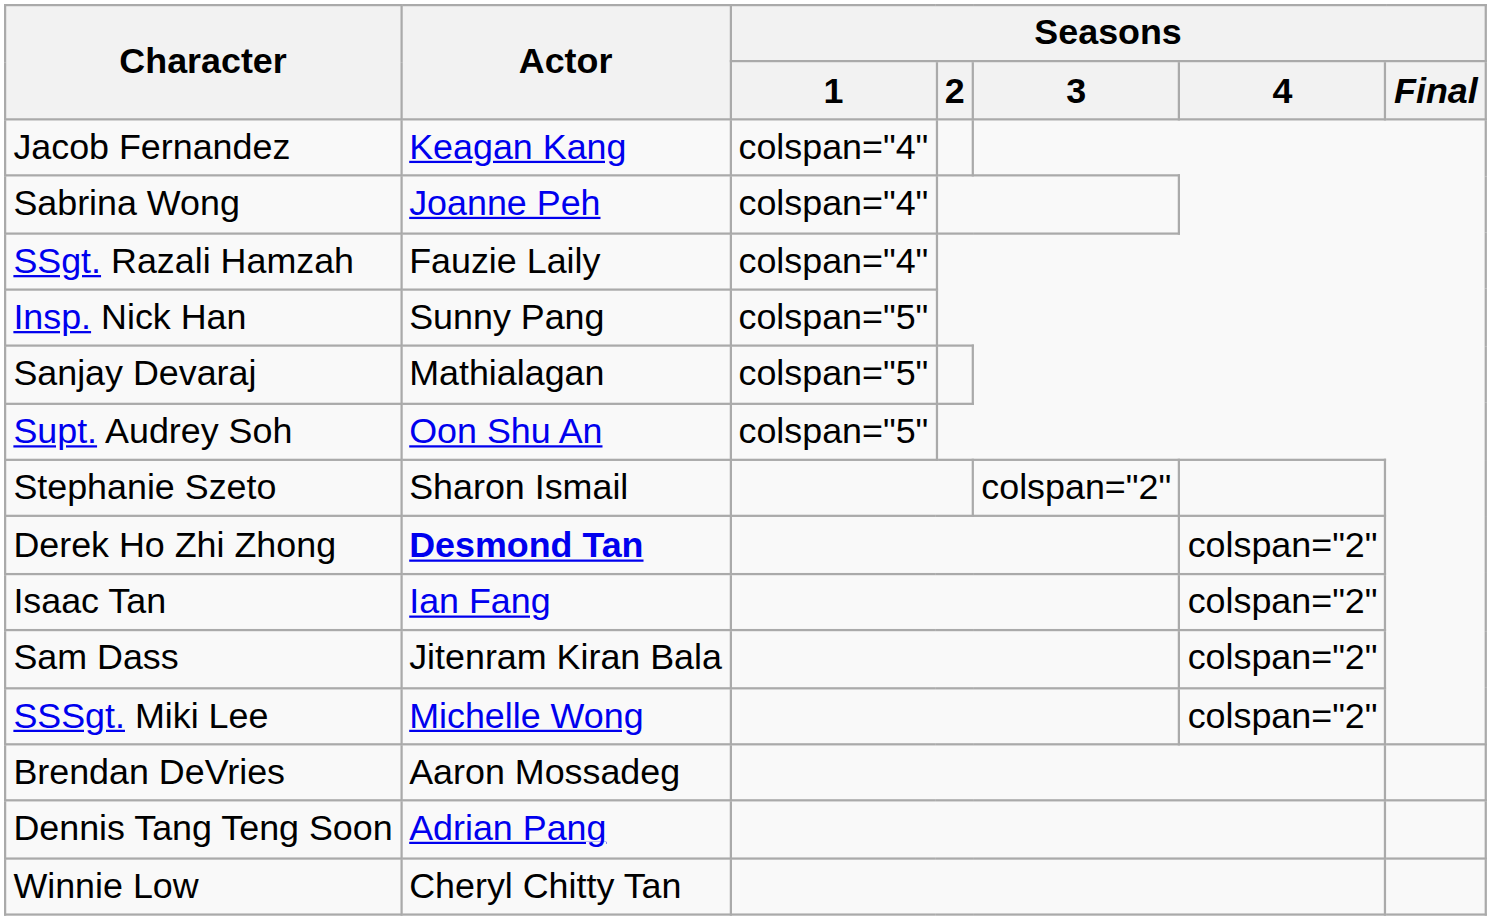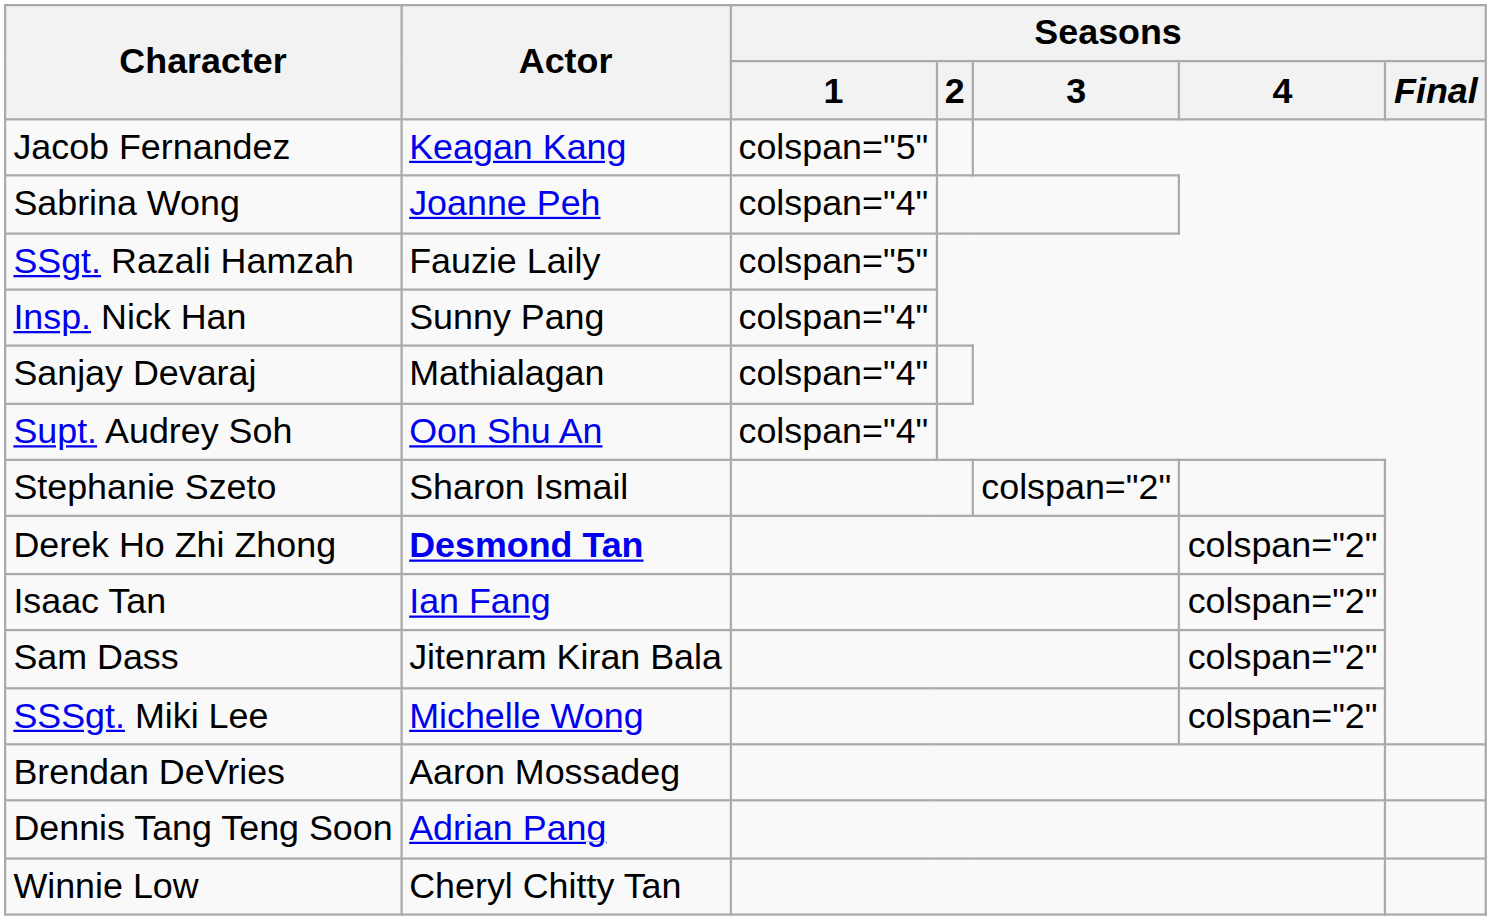(833, 146) colspan="4" -> (833, 146) colspan="5"
(833, 260) colspan="4" -> (833, 260) colspan="5"
(833, 317) colspan="5" -> (833, 317) colspan="4"
(833, 373) colspan="5" -> (833, 373) colspan="4"
(833, 430) colspan="5" -> (833, 430) colspan="4"
